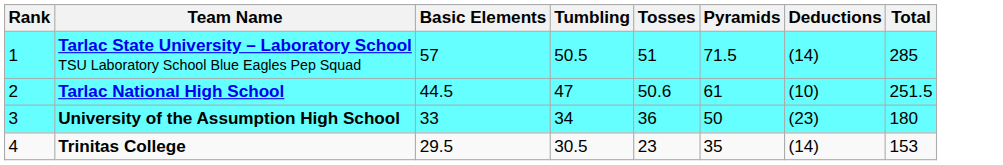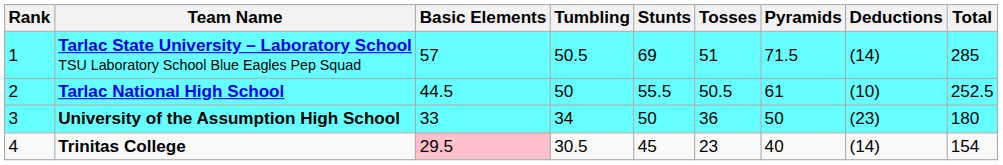+ column: (664, 18)
(564, 91) 47 -> (564, 91) 50
(655, 91) 50.6 -> (716, 91) 50.5
(911, 91) 251.5 -> (972, 91) 252.5
(436, 145) no background -> (436, 145) pink background
(713, 145) 35 -> (774, 145) 40
(904, 145) 153 -> (965, 145) 154
